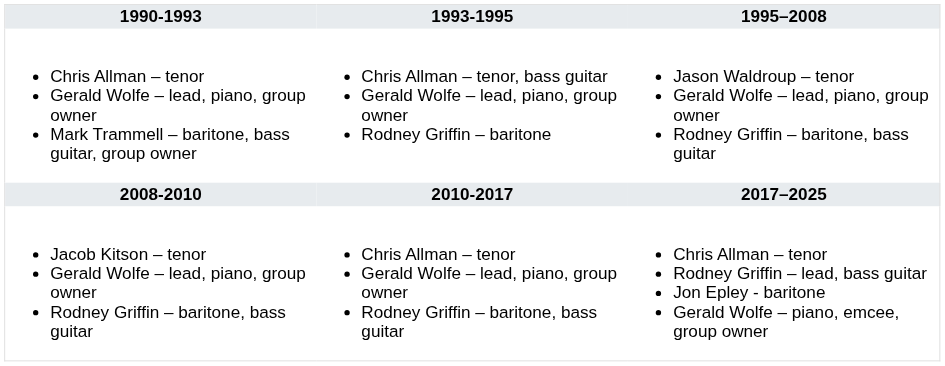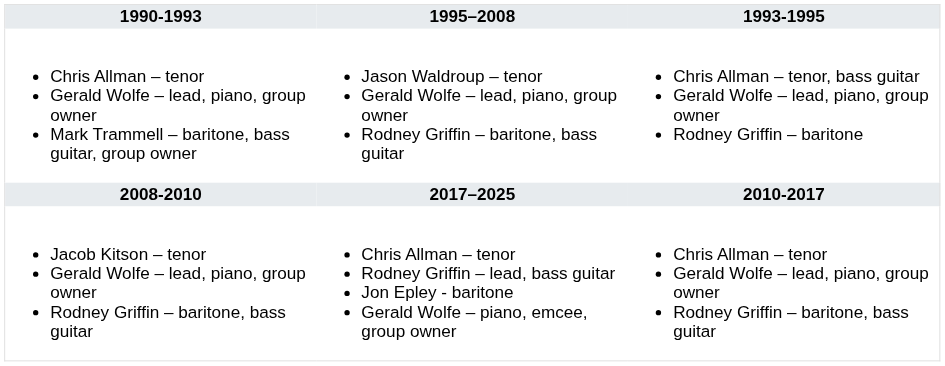columns swapped: (472, 16) <-> (784, 16)
